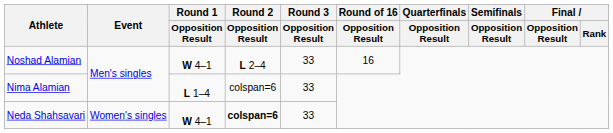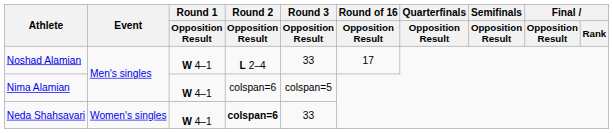(368, 61) 16 -> (368, 61) 17
(197, 94) L 1–4 -> (197, 94) W 4–1
(308, 88) 33 -> (308, 88) colspan=5
